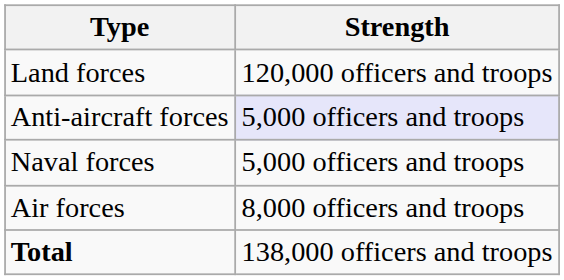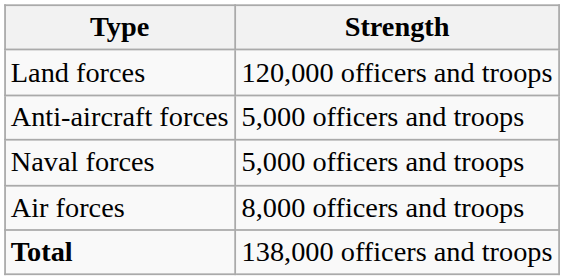(383, 117) lavender background -> (383, 117) no background
